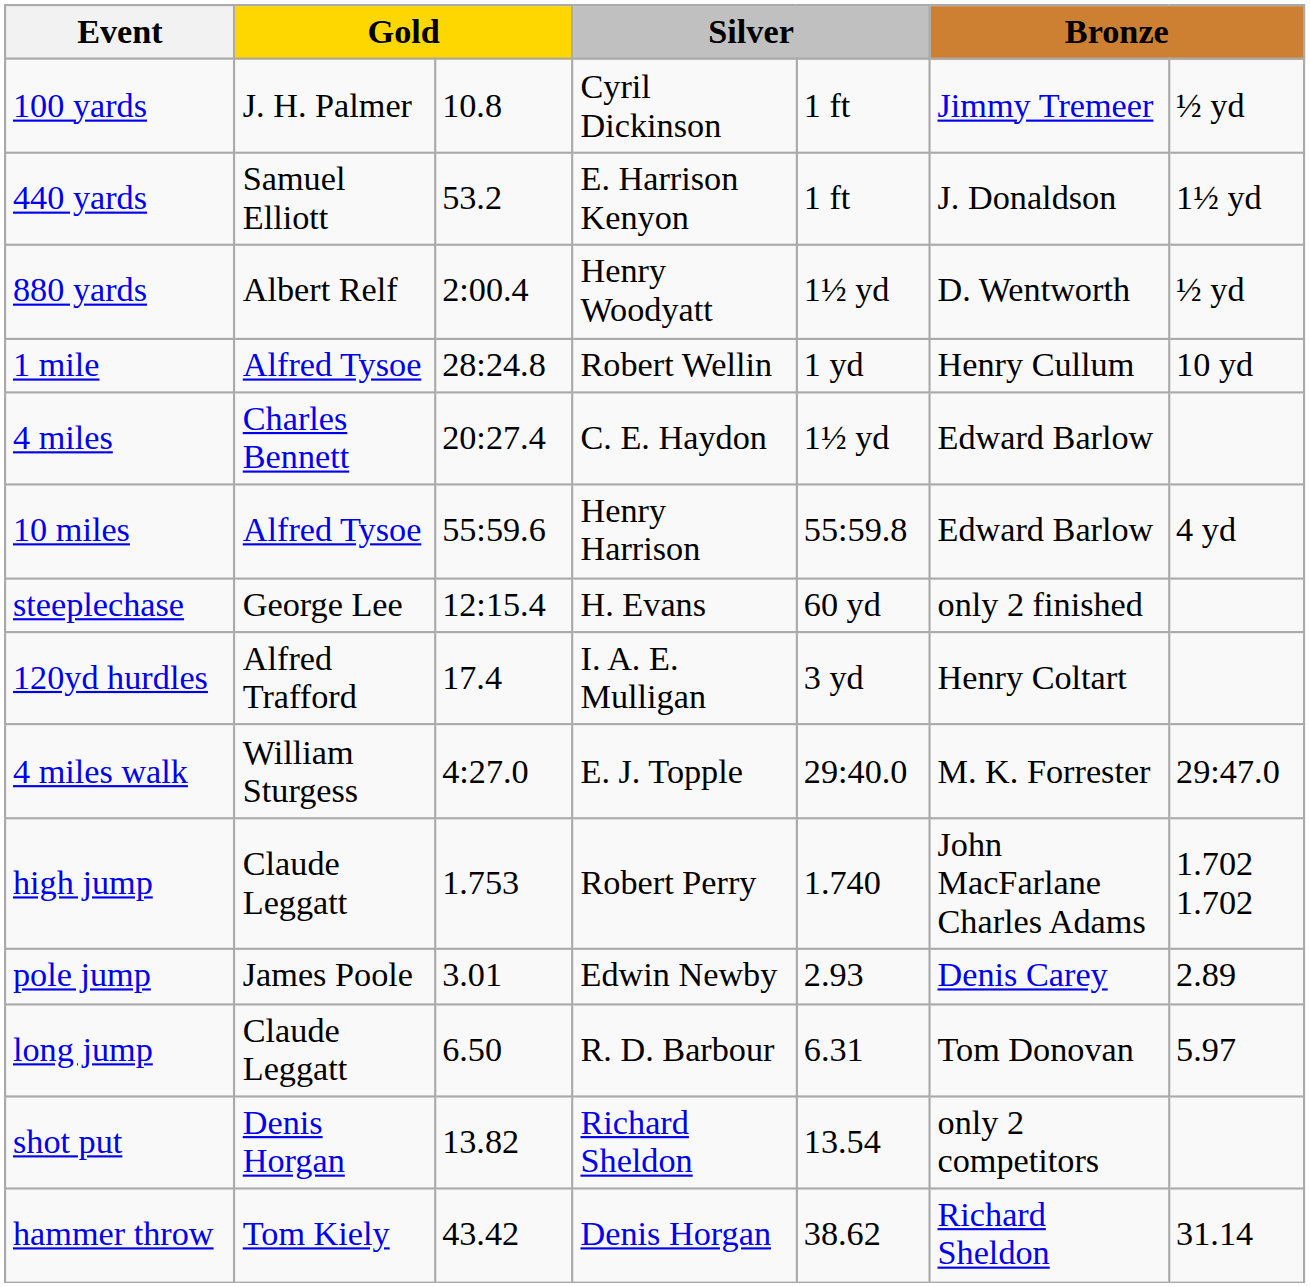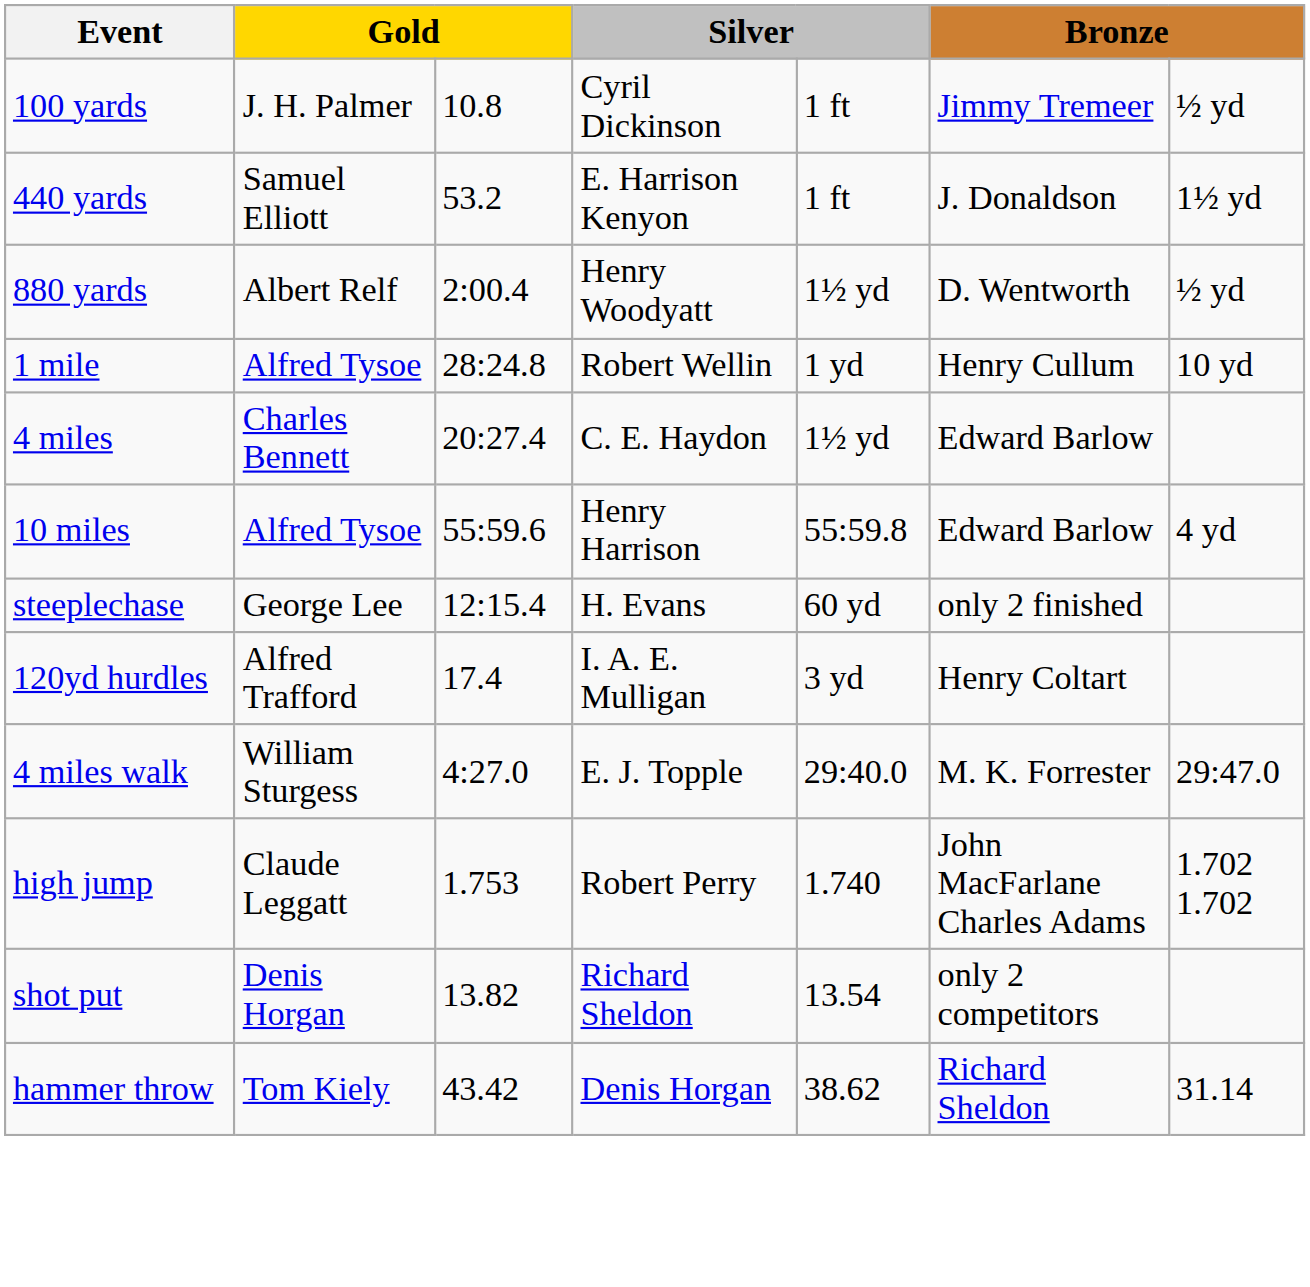- row: (82, 975)
- row: (83, 1049)
